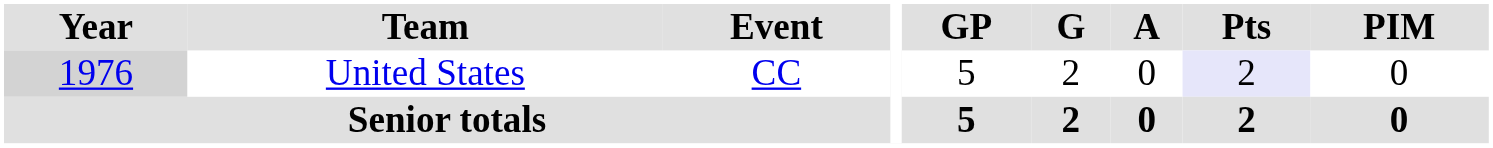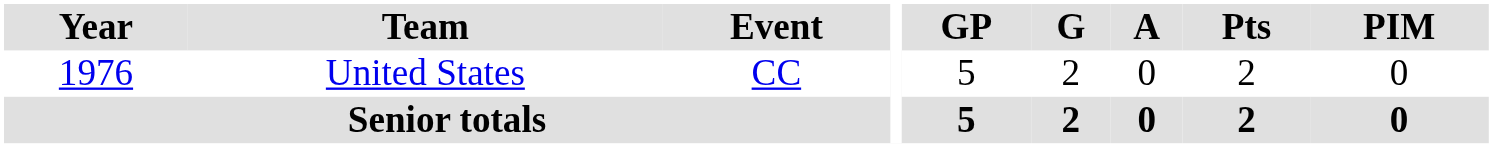(96, 72) lightgrey background -> (96, 72) no background
(1246, 72) lavender background -> (1246, 72) no background
